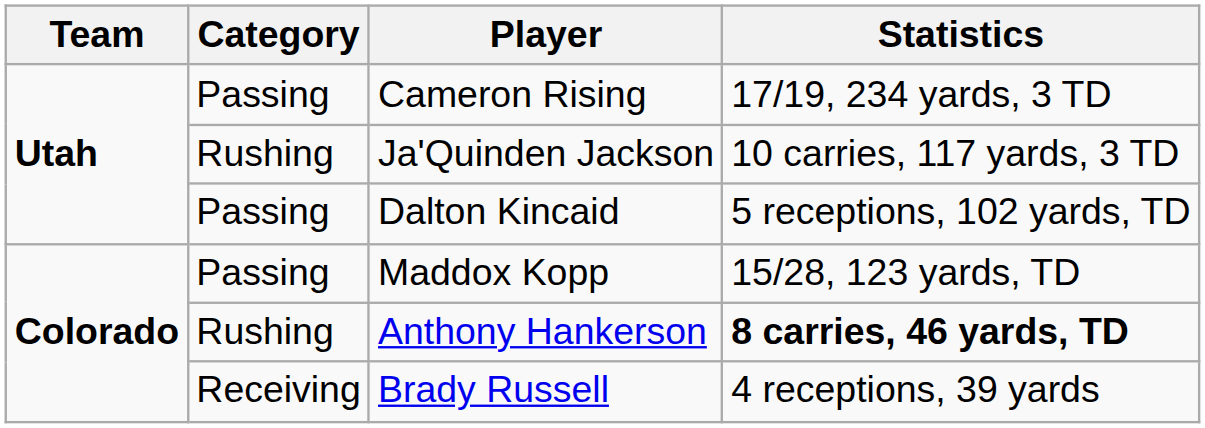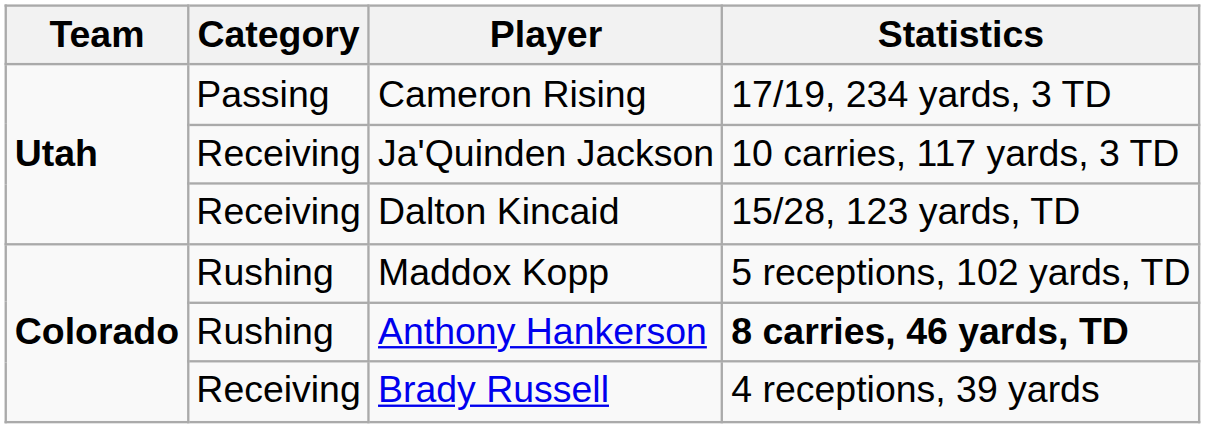(265, 153) Rushing -> (279, 153) Receiving
(263, 212) Passing -> (279, 212) Receiving
(961, 212) 5 receptions, 102 yards, TD -> (906, 212) 15/28, 123 yards, TD
(263, 272) Passing -> (265, 272) Rushing
(906, 272) 15/28, 123 yards, TD -> (961, 272) 5 receptions, 102 yards, TD
